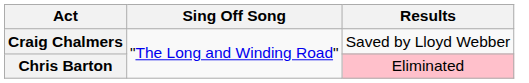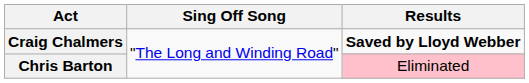(428, 41) normal -> (433, 41) bold
